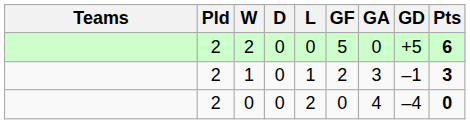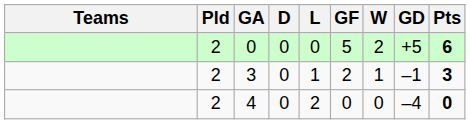columns swapped: (249, 18) <-> (376, 18)
